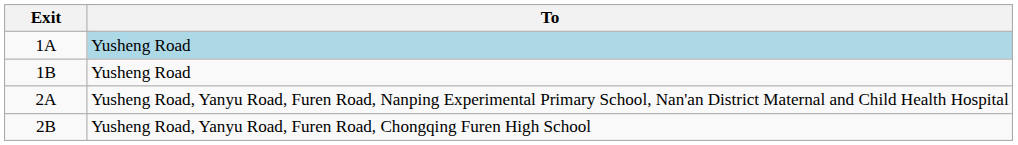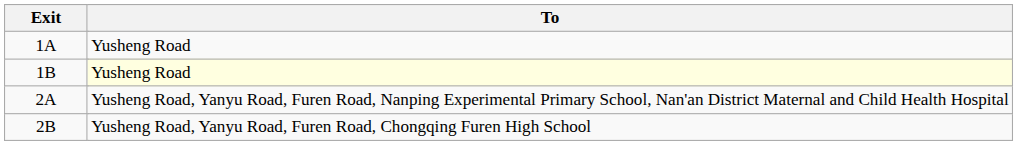(141, 45) lightblue background -> (141, 45) no background
(141, 72) no background -> (141, 72) lightyellow background
